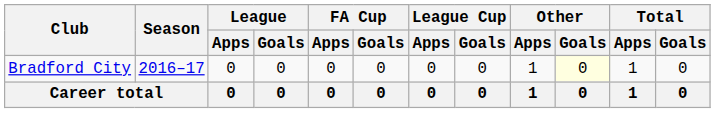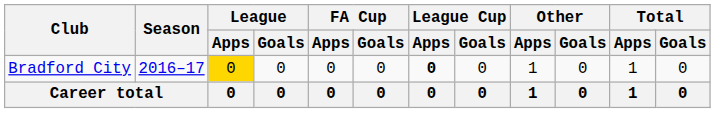(231, 69) no background -> (231, 69) gold background
(431, 69) normal -> (431, 69) bold
(583, 69) lightyellow background -> (583, 69) no background
